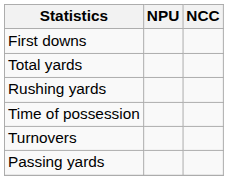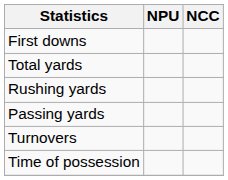rows swapped: (56, 162) <-> (74, 114)
